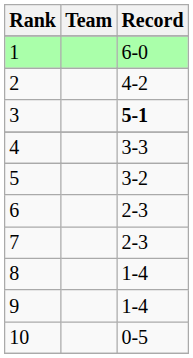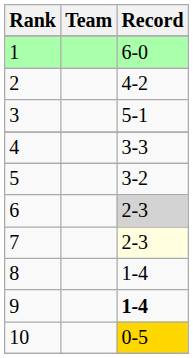(135, 115) bold -> (135, 115) normal
(135, 210) no background -> (135, 210) lightgrey background
(135, 242) no background -> (135, 242) lightyellow background
(135, 305) normal -> (135, 305) bold
(135, 337) no background -> (135, 337) gold background
